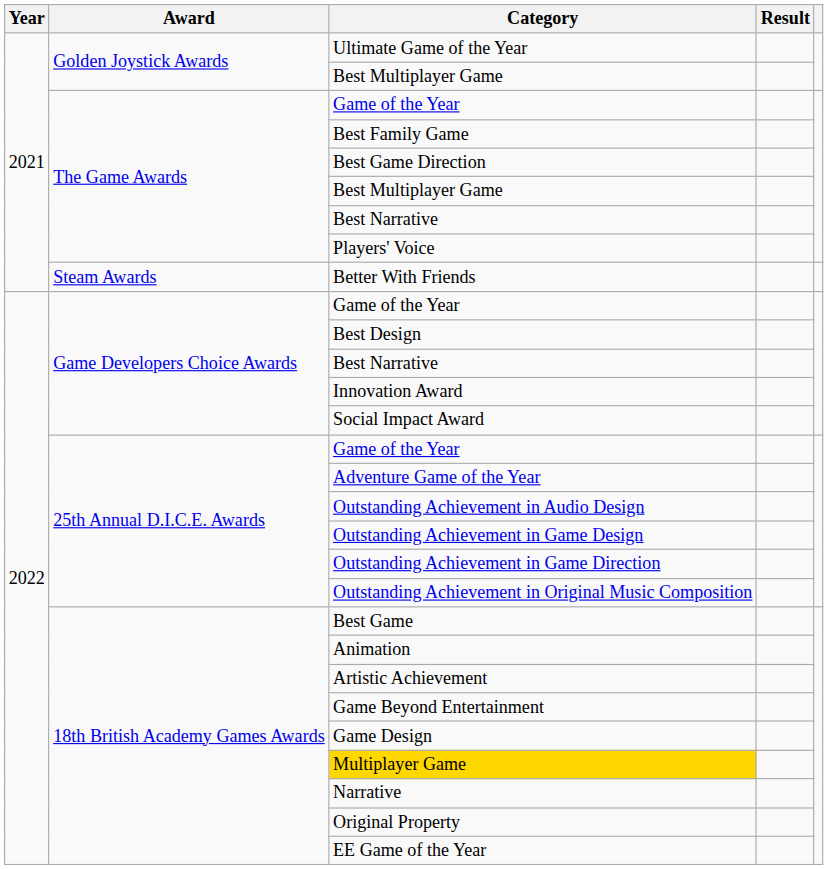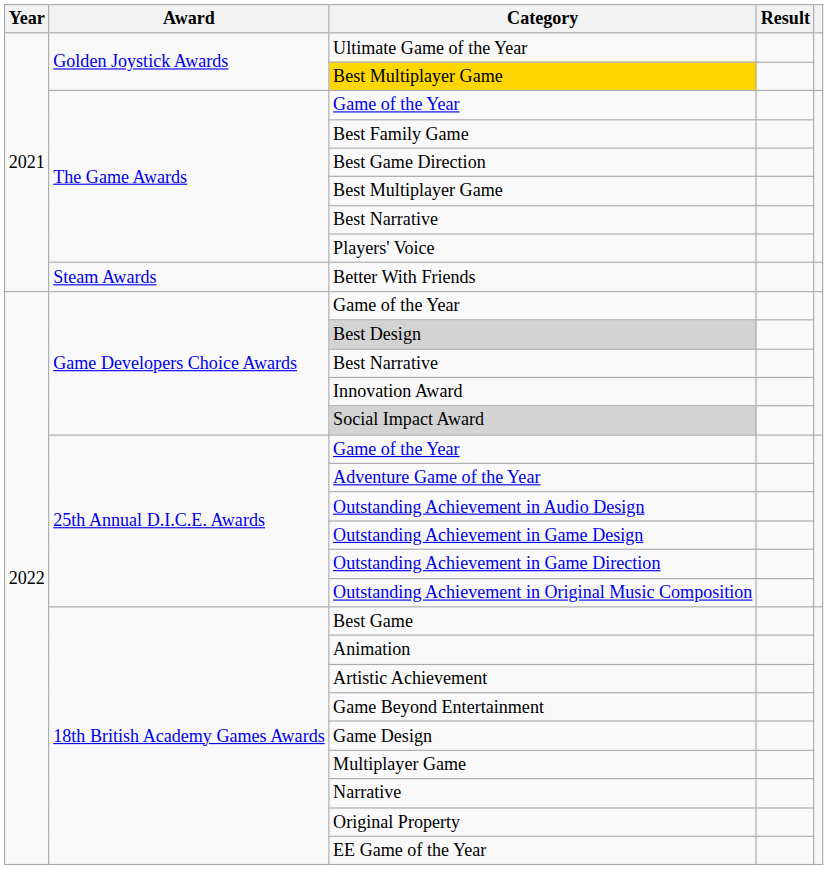(418, 76) no background -> (418, 76) gold background
(377, 334) no background -> (377, 334) lightgrey background
(409, 420) no background -> (409, 420) lightgrey background
(400, 764) gold background -> (400, 764) no background
